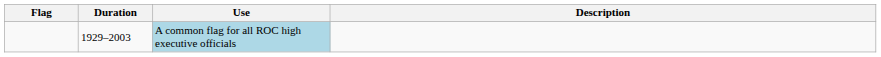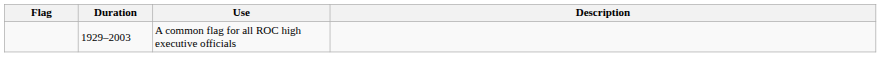(228, 36) lightblue background -> (228, 36) no background
